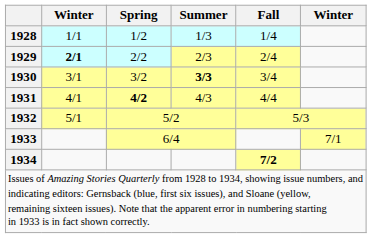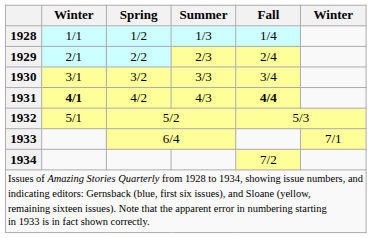(74, 56) bold -> (74, 56) normal
(204, 77) bold -> (204, 77) normal
(74, 97) normal -> (74, 97) bold
(139, 97) bold -> (139, 97) normal
(268, 97) normal -> (268, 97) bold
(268, 159) bold -> (268, 159) normal
